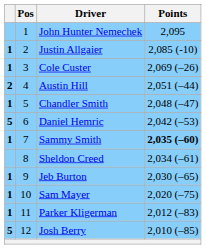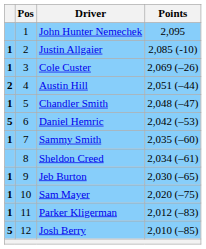(173, 140) bold -> (173, 140) normal
